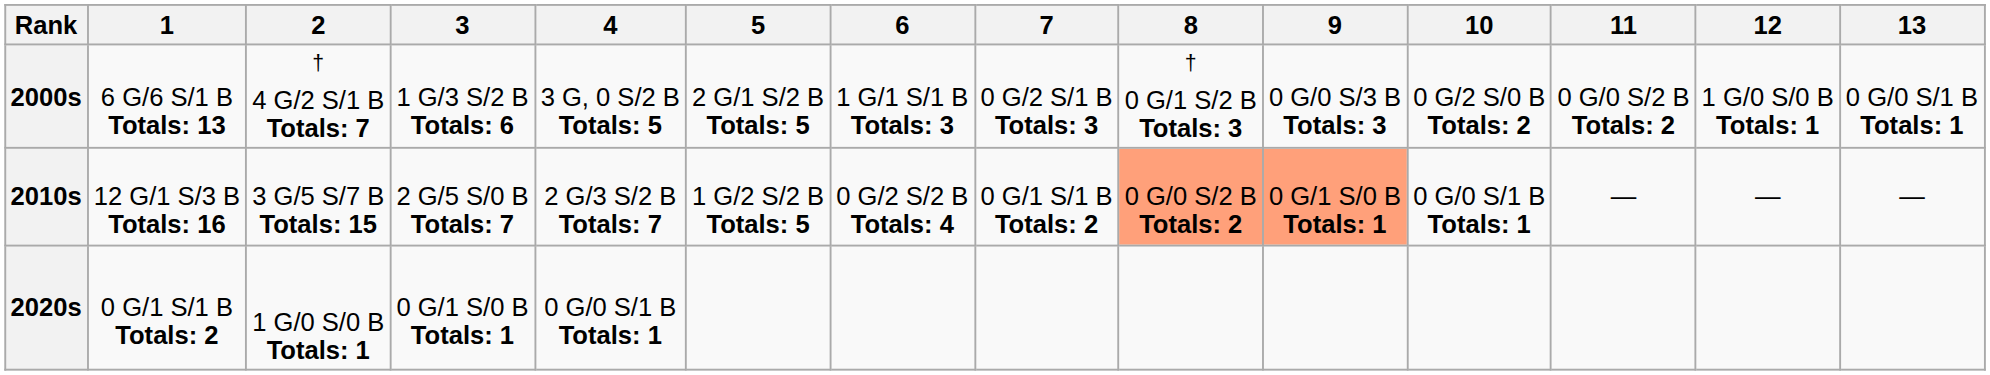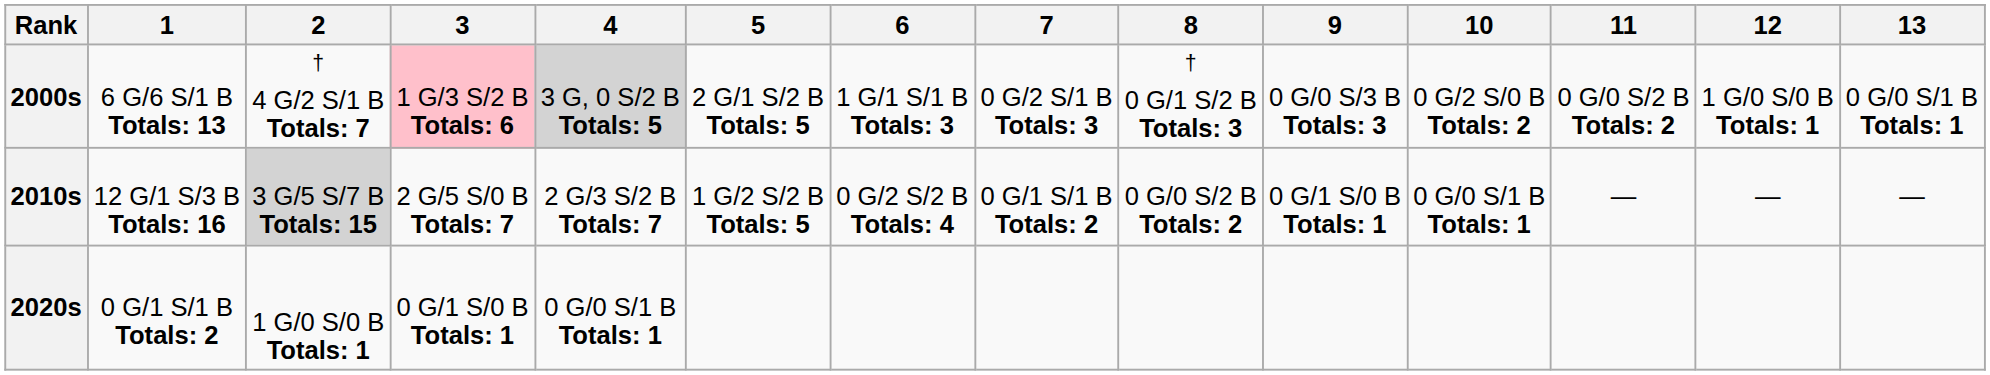(462, 111) no background -> (462, 111) pink background
(610, 111) no background -> (610, 111) lightgrey background
(318, 211) no background -> (318, 211) lightgrey background
(1191, 211) lightsalmon background -> (1191, 211) no background
(1335, 211) lightsalmon background -> (1335, 211) no background
